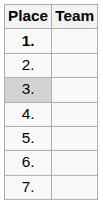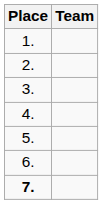(28, 41) bold -> (28, 41) normal
(28, 89) lightgrey background -> (28, 89) no background
(28, 187) normal -> (28, 187) bold
